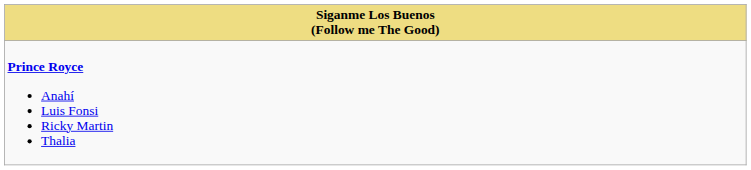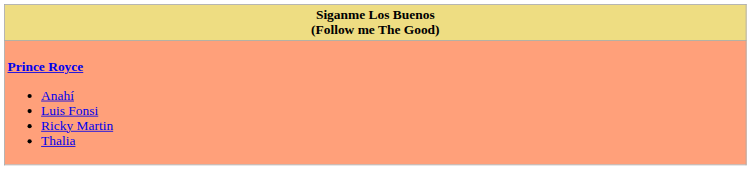(375, 104) no background -> (375, 104) lightsalmon background
